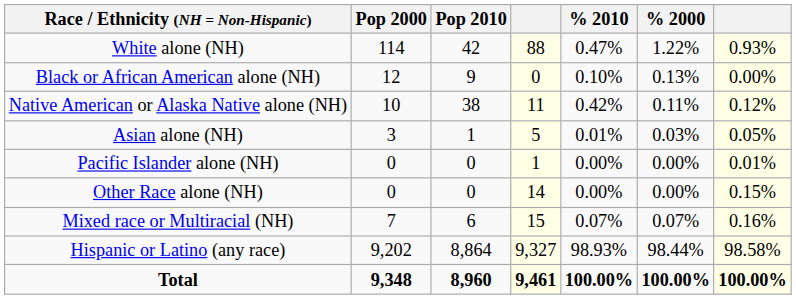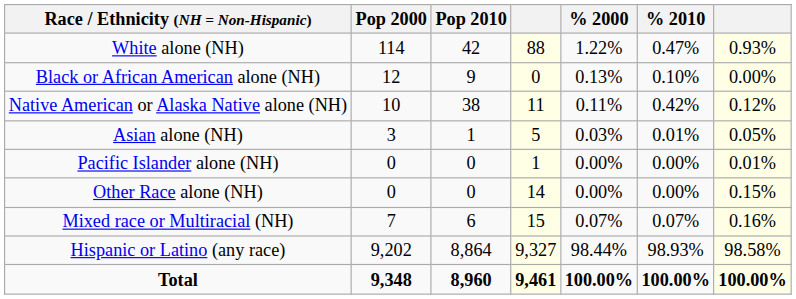columns swapped: (676, 18) <-> (599, 18)
